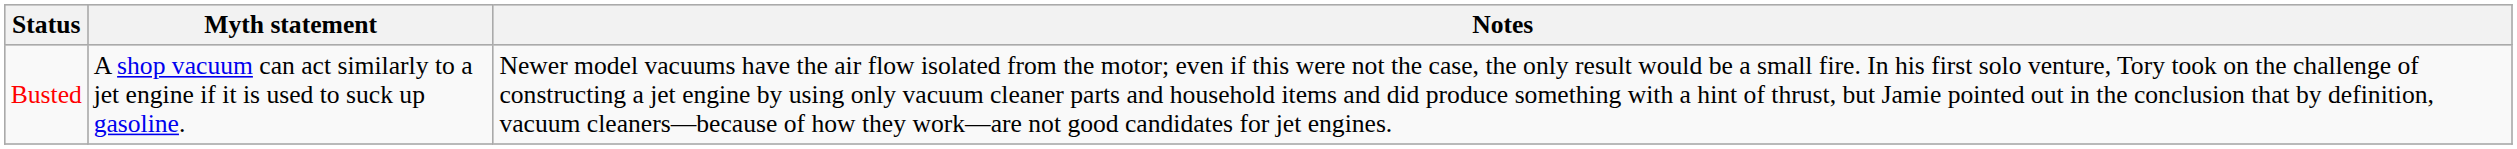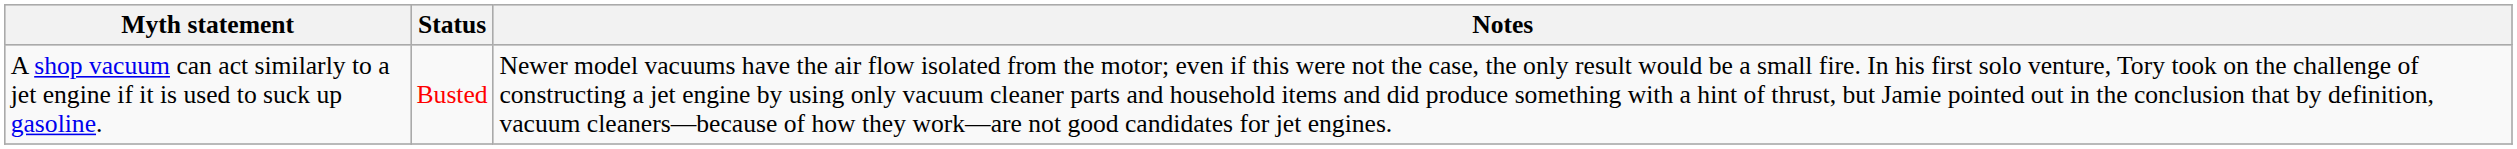columns swapped: (291, 24) <-> (46, 24)
